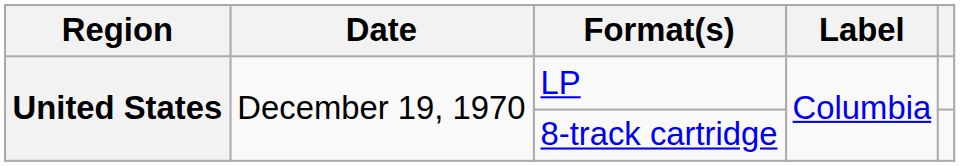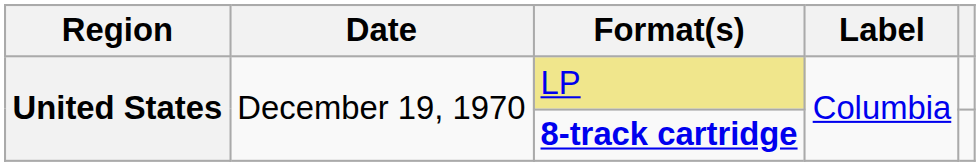(561, 82) no background -> (561, 82) khaki background
(659, 134) normal -> (669, 134) bold
